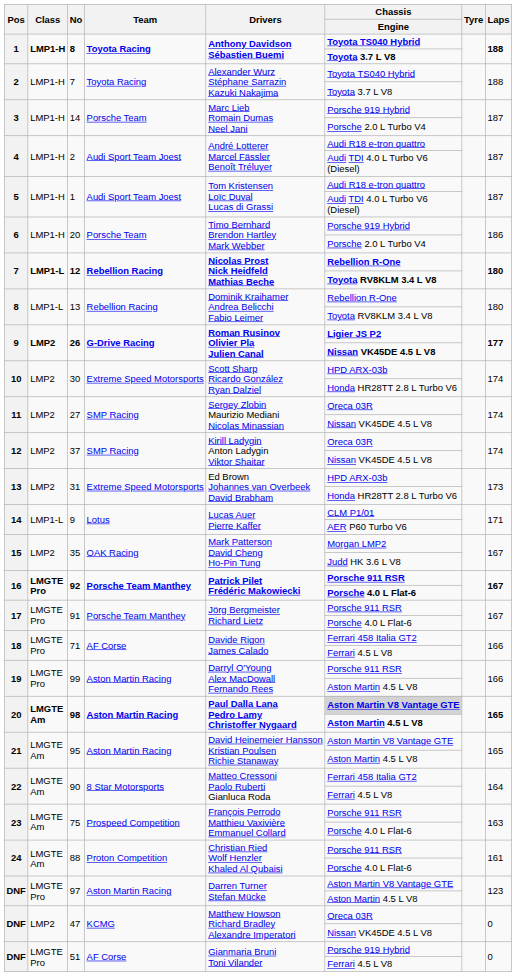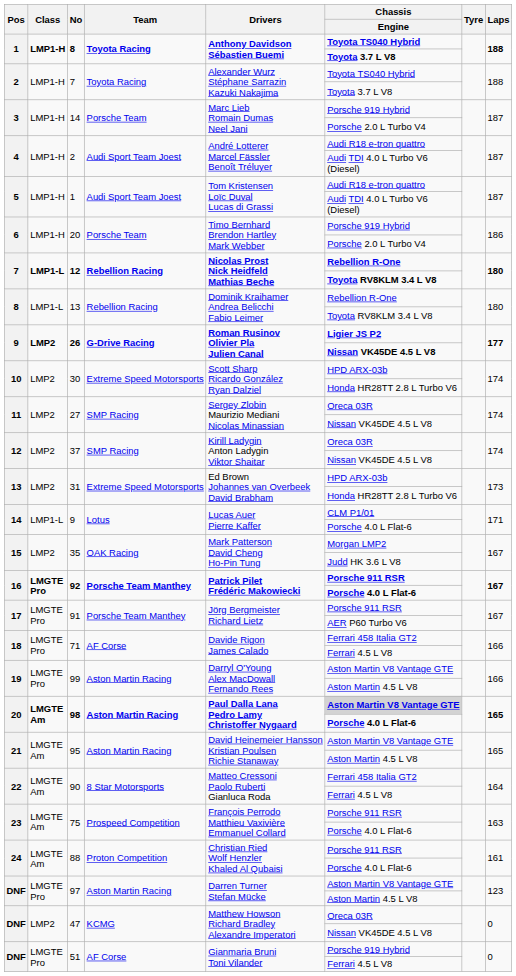(367, 527) AER P60 Turbo V6 -> (369, 527) Porsche 4.0 L Flat-6
(369, 623) Porsche 4.0 L Flat-6 -> (367, 623) AER P60 Turbo V6
(365, 669) Porsche 911 RSR -> (390, 669) Aston Martin V8 Vantage GTE
(375, 723) Aston Martin 4.5 L V8 -> (372, 723) Porsche 4.0 L Flat-6
